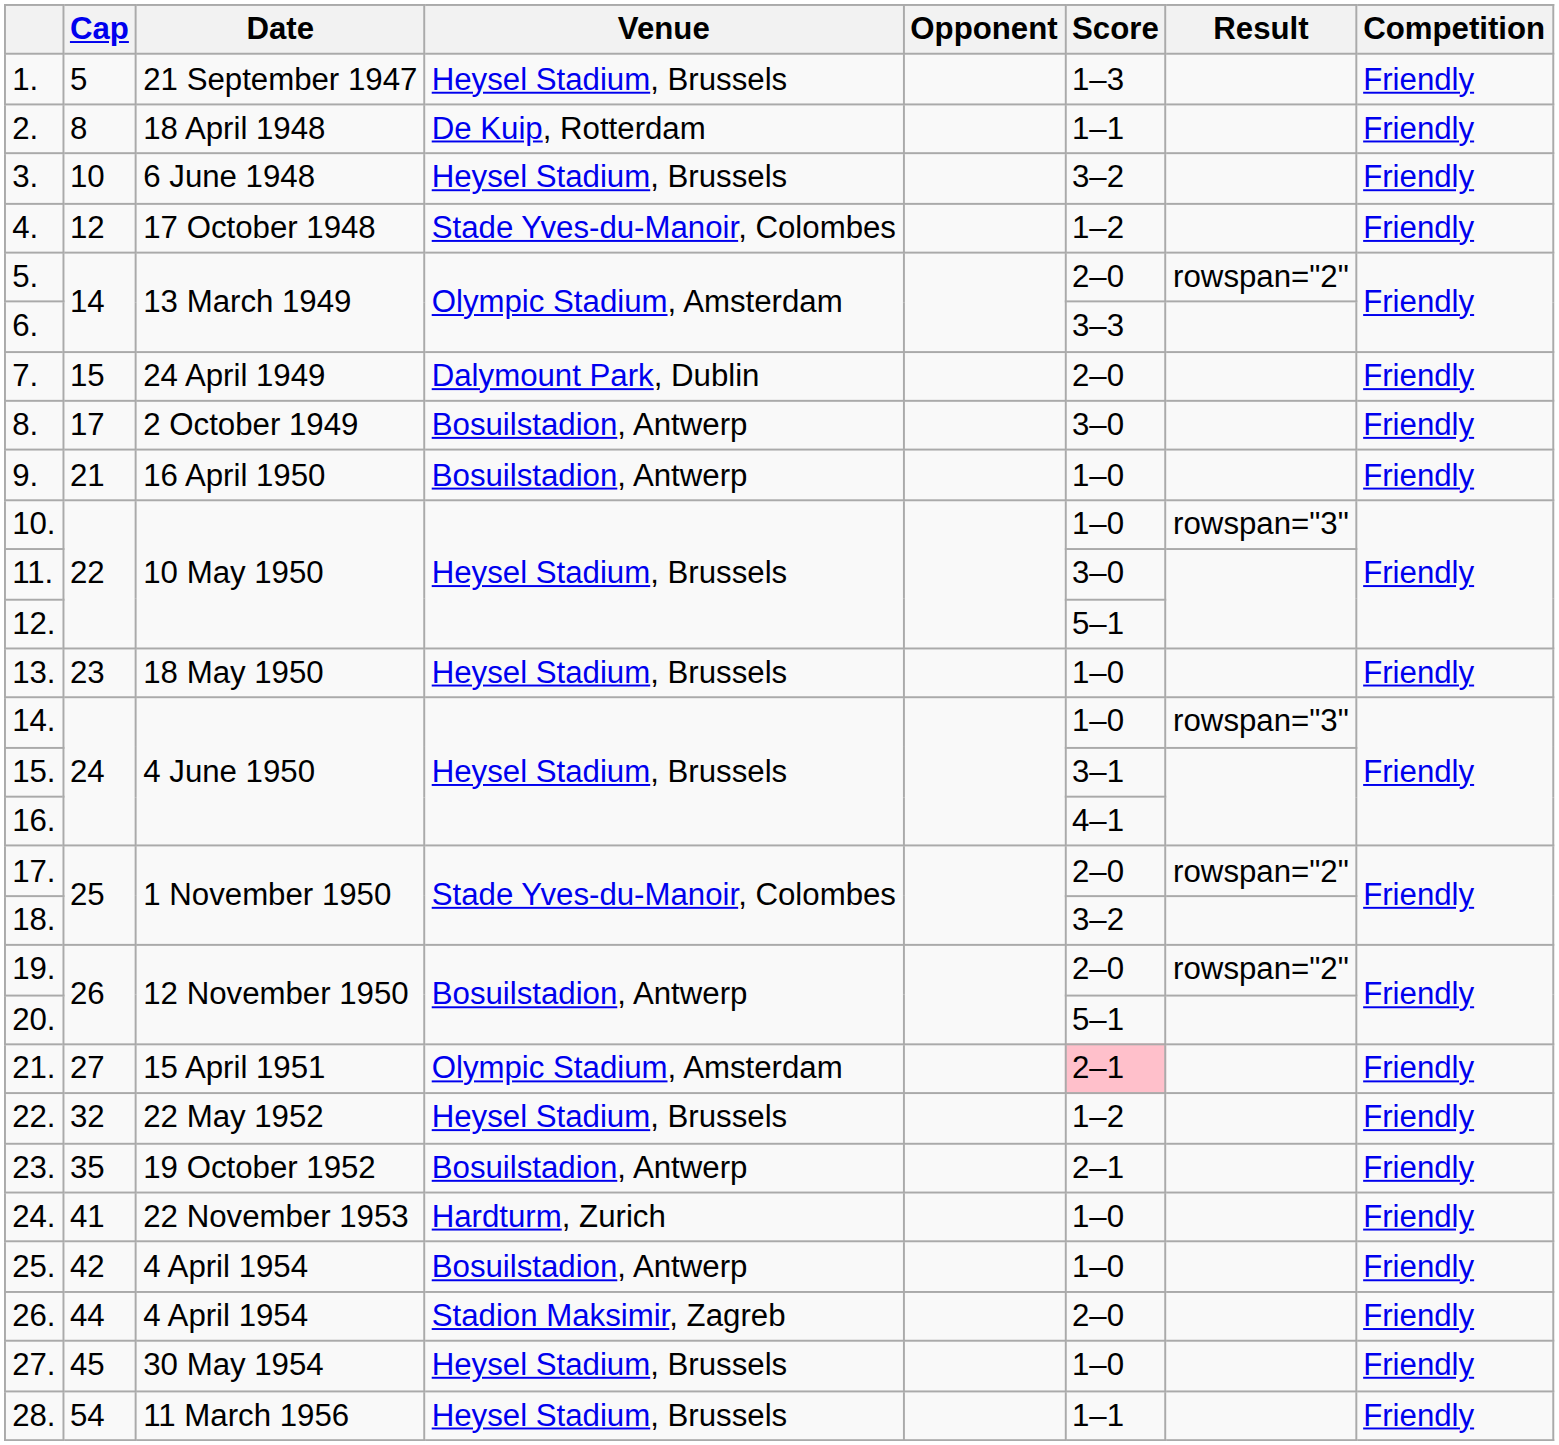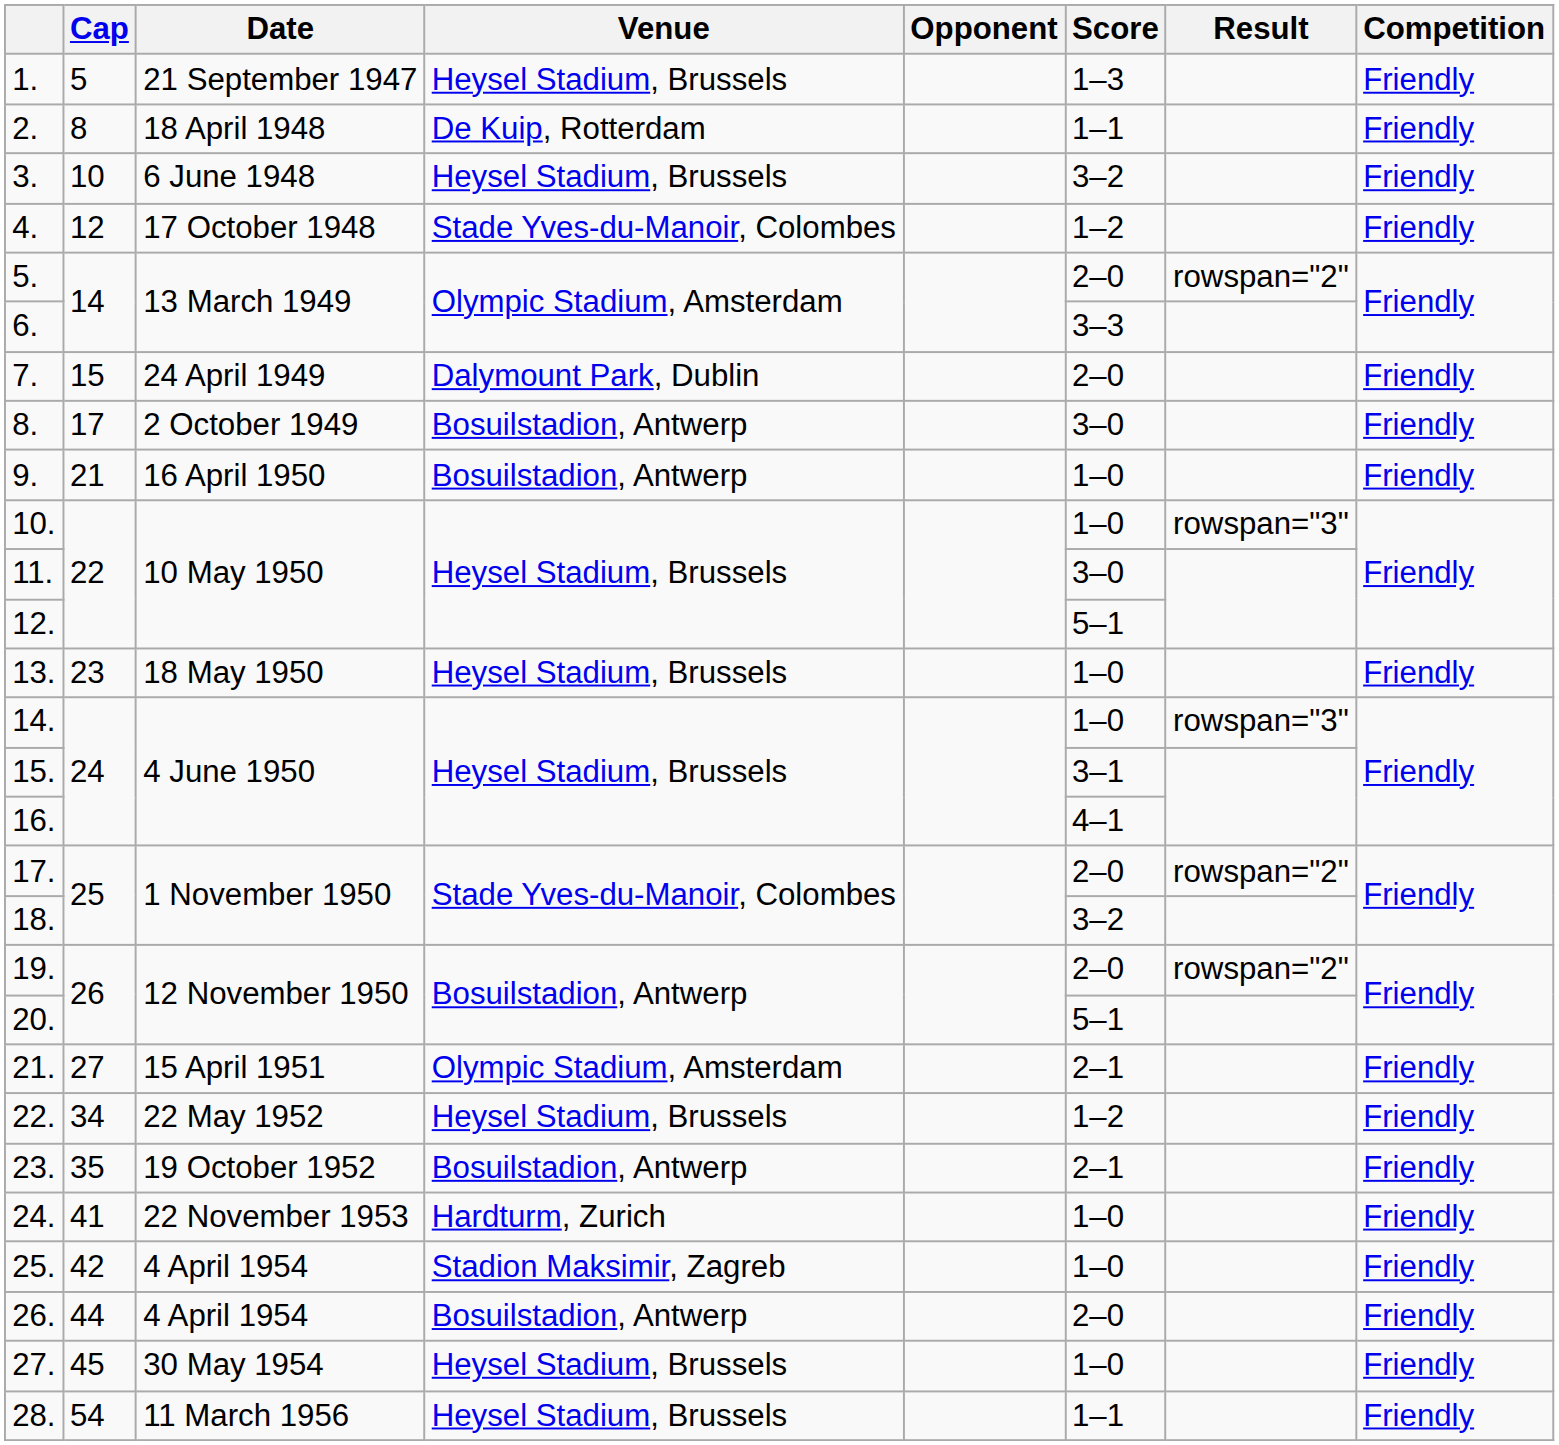(1098, 1068) pink background -> (1098, 1068) no background
(87, 1117) 32 -> (87, 1117) 34
(590, 1266) Bosuilstadion, Antwerp -> (609, 1266) Stadion Maksimir, Zagreb
(609, 1315) Stadion Maksimir, Zagreb -> (590, 1315) Bosuilstadion, Antwerp
